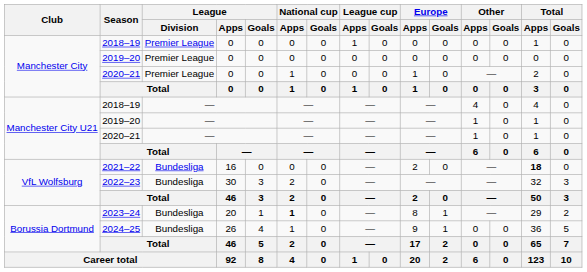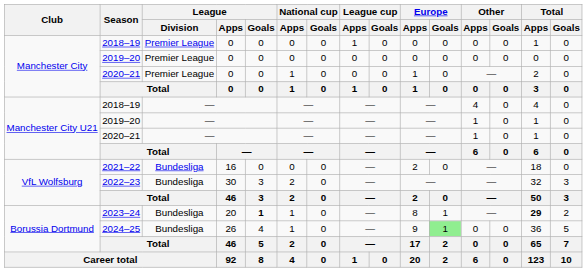(536, 167) bold -> (536, 167) normal
(261, 213) normal -> (261, 213) bold
(292, 213) bold -> (292, 213) normal
(536, 213) normal -> (536, 213) bold
(445, 228) no background -> (445, 228) lightgreen background
